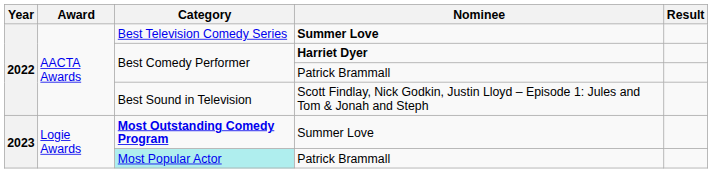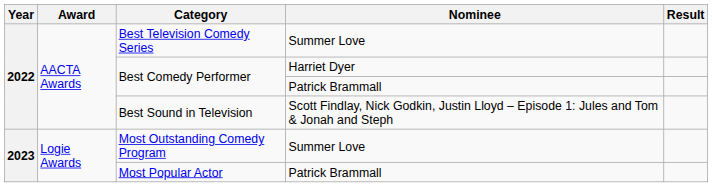(338, 34) bold -> (327, 41) normal
(332, 53) bold -> (322, 67) normal
(196, 132) bold -> (191, 146) normal
(170, 159) paleturquoise background -> (171, 173) no background
